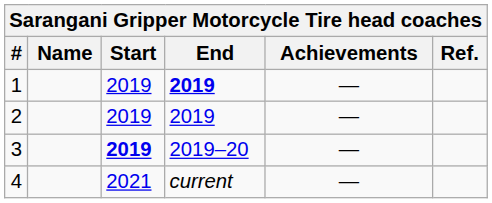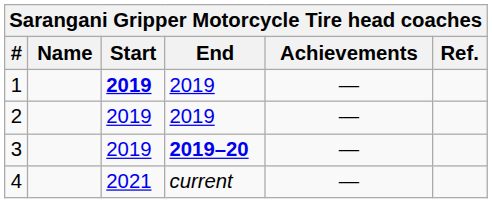(129, 85) normal -> (129, 85) bold
(192, 85) bold -> (192, 85) normal
(129, 149) bold -> (129, 149) normal
(209, 149) normal -> (209, 149) bold
